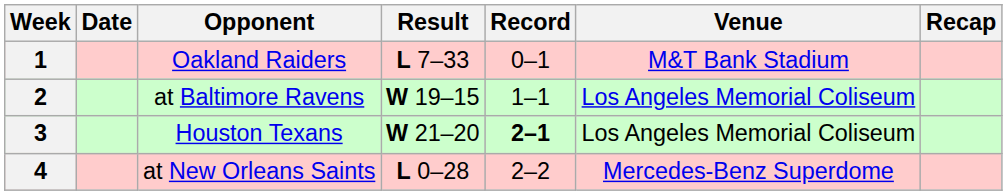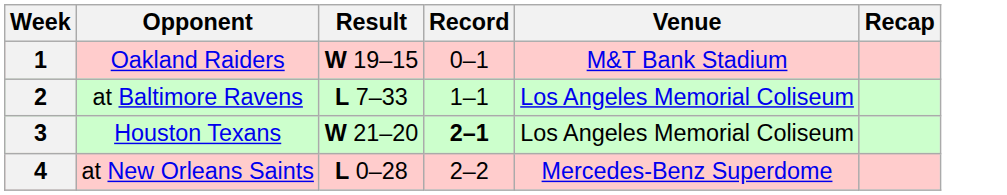- column: (107, 23)
(433, 60) L 7–33 -> (371, 60) W 19–15
(433, 97) W 19–15 -> (371, 97) L 7–33
